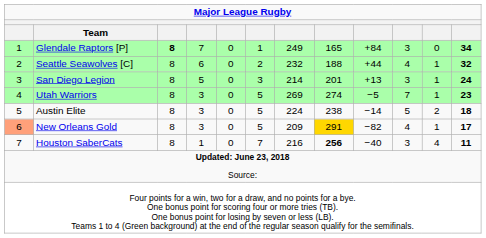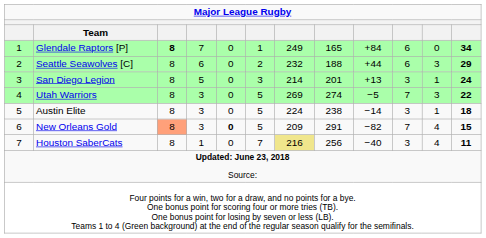(407, 48) 3 -> (407, 48) 6
(407, 64) 4 -> (407, 64) 6
(437, 64) 1 -> (437, 64) 3
(466, 64) 32 -> (466, 64) 29
(437, 95) 1 -> (437, 95) 3
(466, 95) 23 -> (466, 95) 22
(407, 111) 5 -> (407, 111) 3
(437, 111) 2 -> (437, 111) 1
(19, 127) lightsalmon background -> (19, 127) no background
(172, 127) no background -> (172, 127) lightsalmon background
(231, 127) normal -> (231, 127) bold
(334, 127) gold background -> (334, 127) no background
(407, 127) 4 -> (407, 127) 7
(437, 127) 1 -> (437, 127) 4
(466, 127) 17 -> (466, 127) 15
(294, 142) no background -> (294, 142) khaki background
(334, 142) bold -> (334, 142) normal
